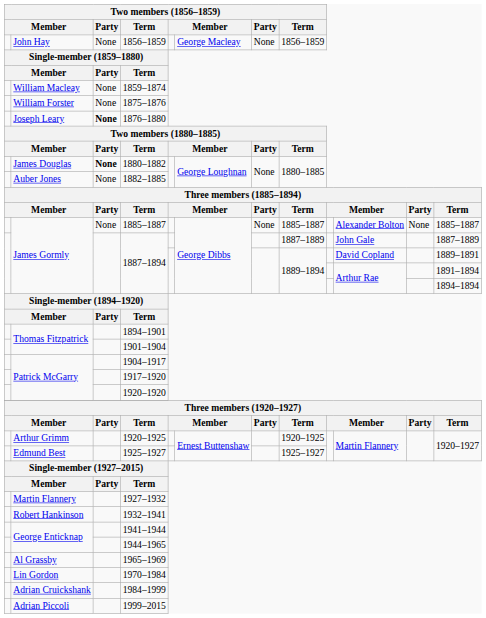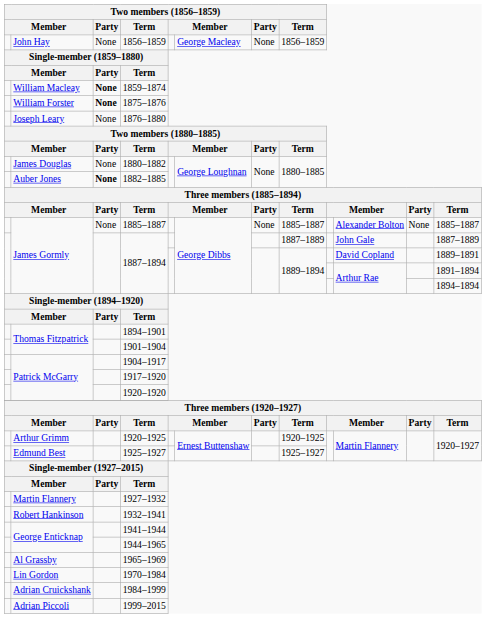(106, 88) normal -> (106, 88) bold
(106, 103) normal -> (106, 103) bold
(106, 118) bold -> (106, 118) normal
(106, 164) bold -> (106, 164) normal
(106, 179) normal -> (106, 179) bold
